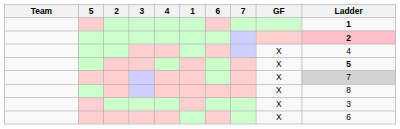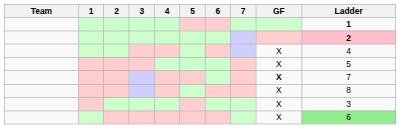columns swapped: (193, 11) <-> (91, 11)
(349, 64) bold -> (349, 64) normal
(279, 77) normal -> (279, 77) bold
(349, 77) lightgrey background -> (349, 77) no background
(349, 117) no background -> (349, 117) lightgreen background
